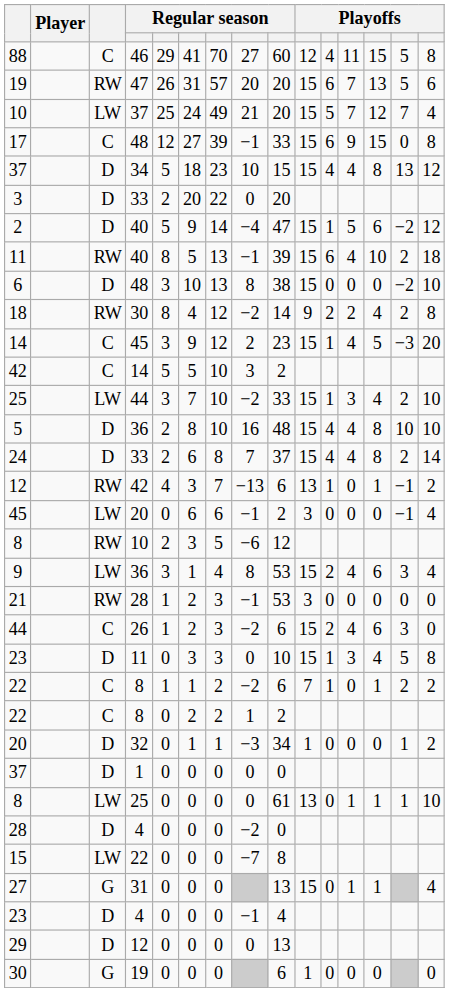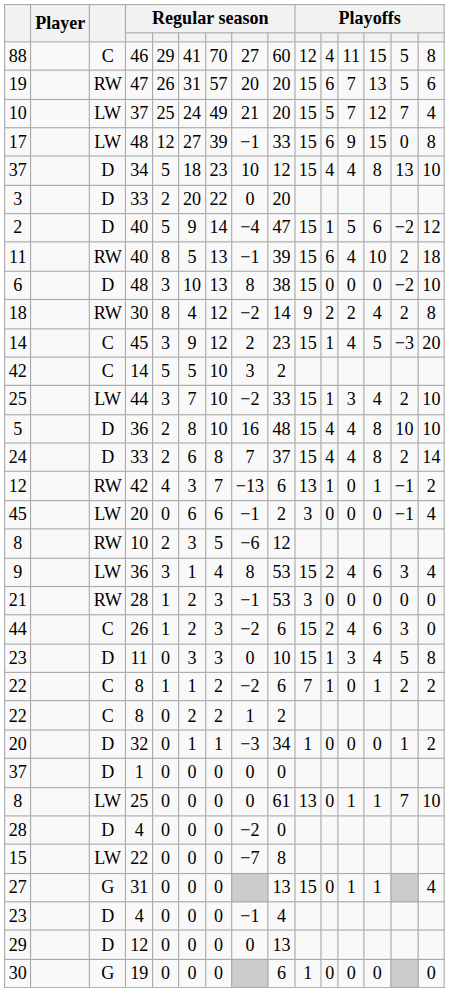(108, 141) C -> (108, 141) LW
(281, 170) 15 -> (281, 170) 12
(431, 170) 12 -> (431, 170) 10
(404, 801) 1 -> (404, 801) 7
